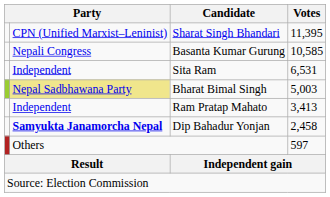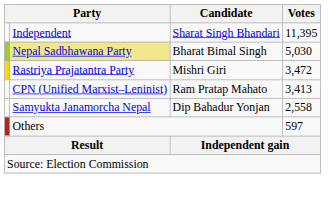(90, 32) CPN (Unified Marxist–Leninist) -> (42, 32) Independent
- row: (229, 51)
- row: (194, 70)
(304, 88) 5,003 -> (299, 51) 5,030
+ row: (199, 70)
(42, 107) Independent -> (90, 88) CPN (Unified Marxist–Leninist)
(87, 126) bold -> (82, 107) normal
(304, 126) 2,458 -> (299, 107) 2,558
